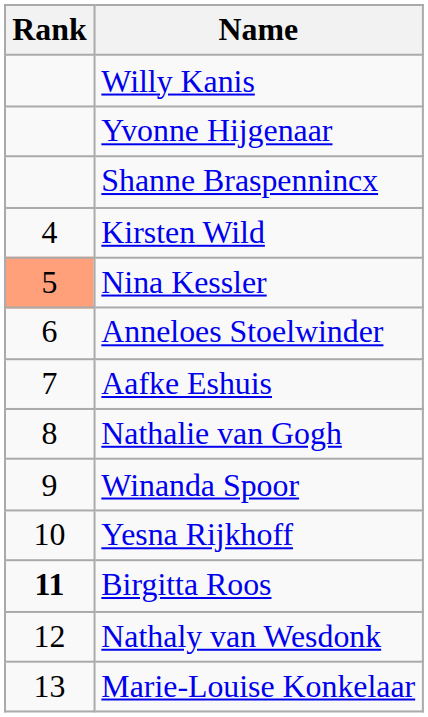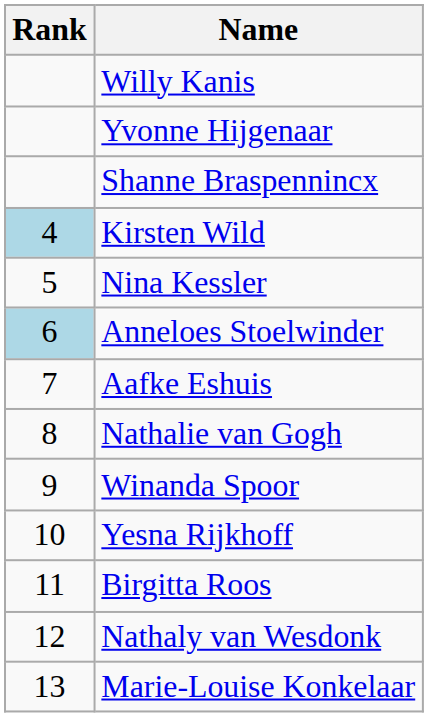(49, 231) no background -> (49, 231) lightblue background
(49, 282) lightsalmon background -> (49, 282) no background
(49, 332) no background -> (49, 332) lightblue background
(49, 585) bold -> (49, 585) normal
